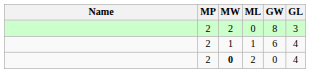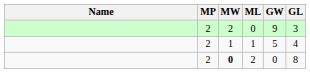(275, 28) 8 -> (275, 28) 9
(275, 44) 6 -> (275, 44) 5
(296, 60) 4 -> (296, 60) 8
